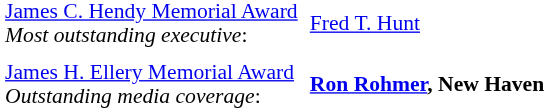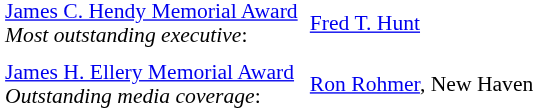(427, 83) bold -> (422, 83) normal
